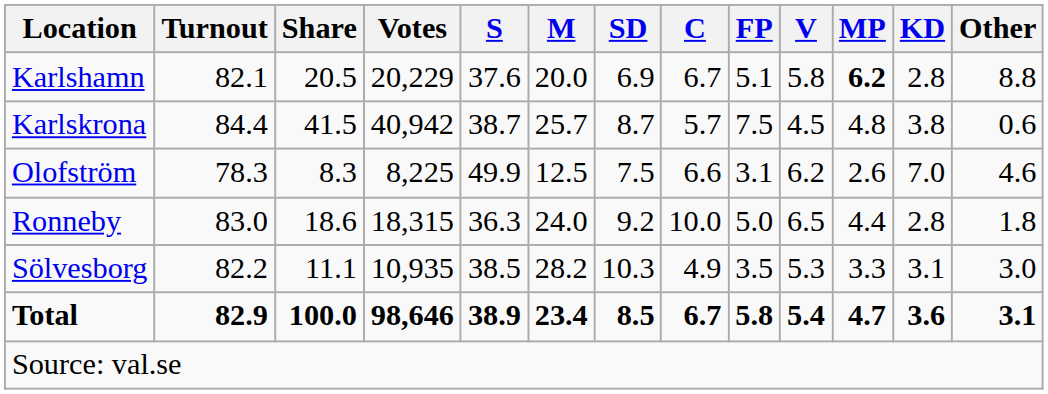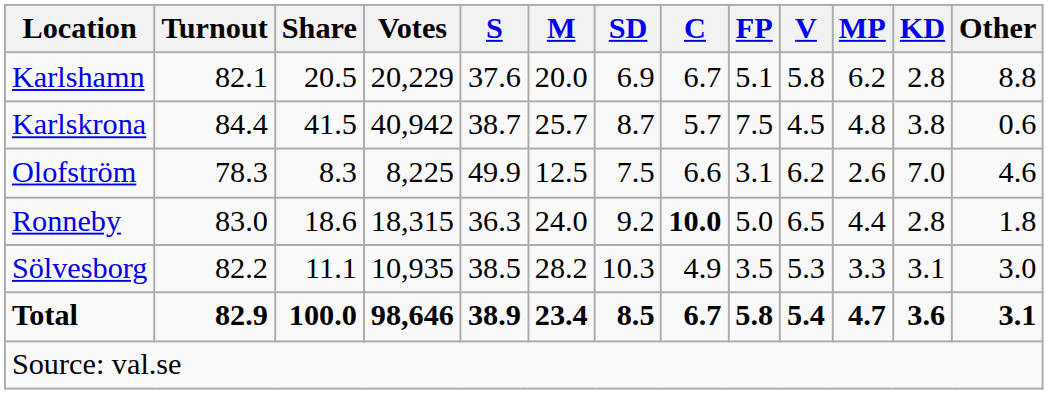(867, 76) bold -> (867, 76) normal
(695, 220) normal -> (695, 220) bold
